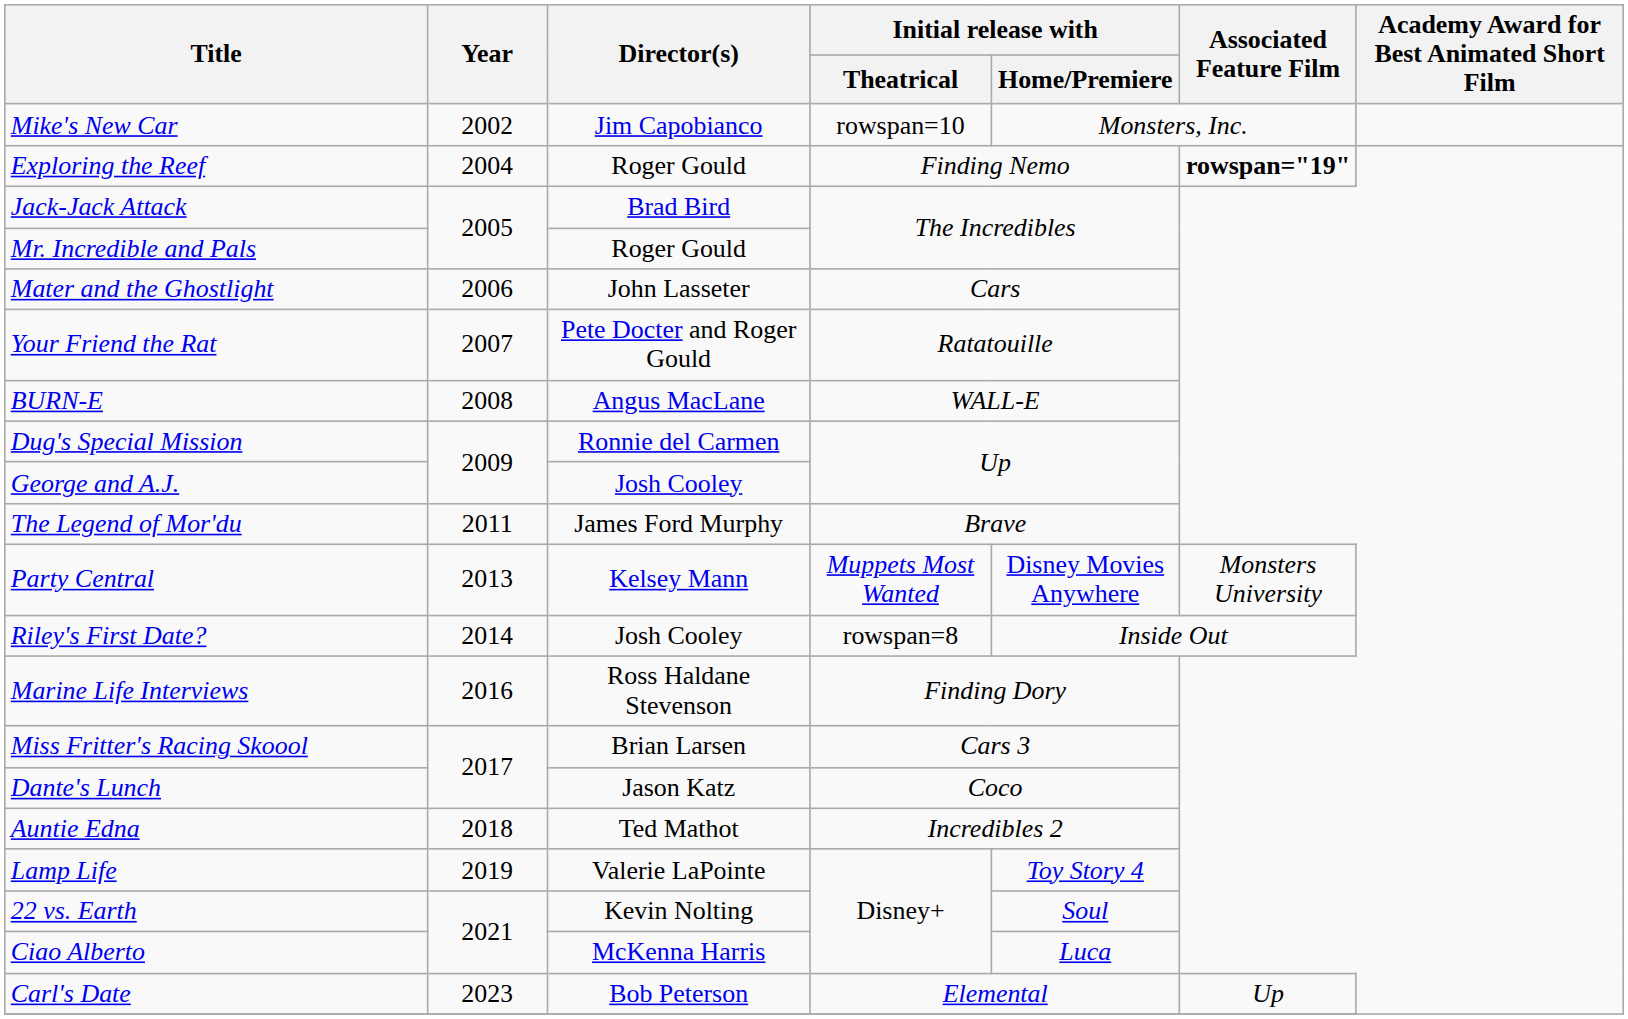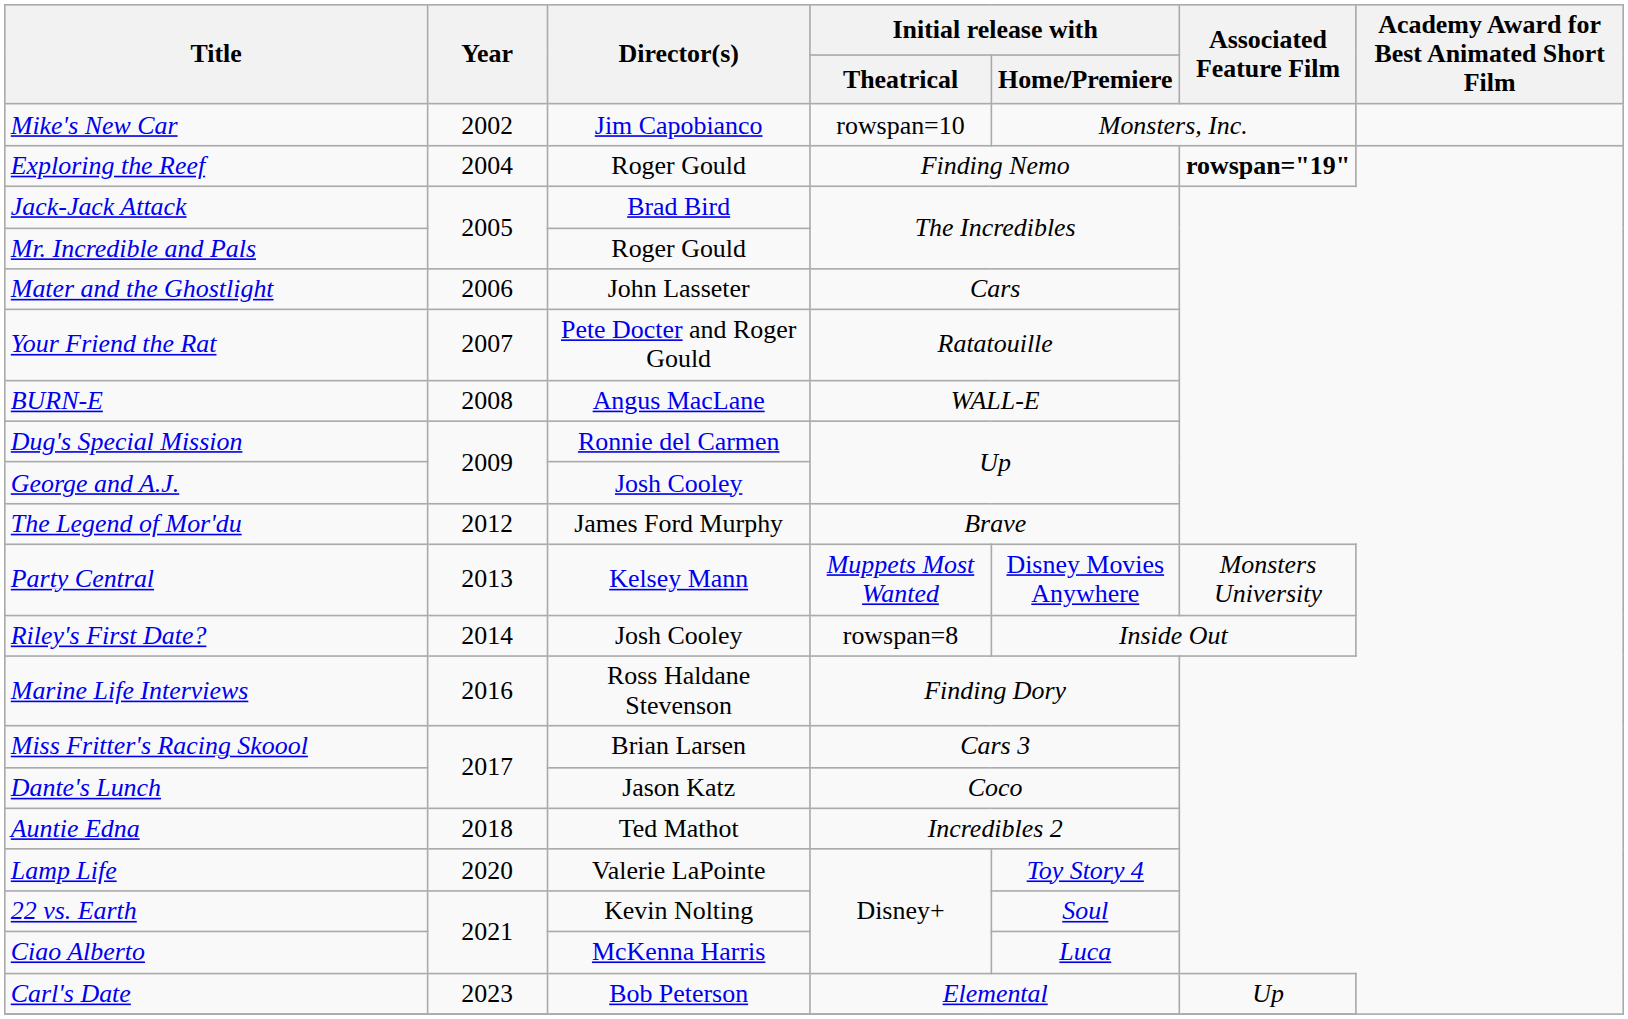(487, 523) 2011 -> (487, 523) 2012
(487, 869) 2019 -> (487, 869) 2020
